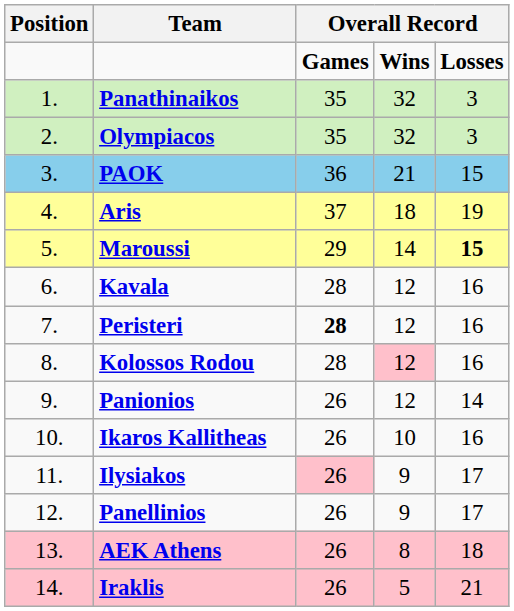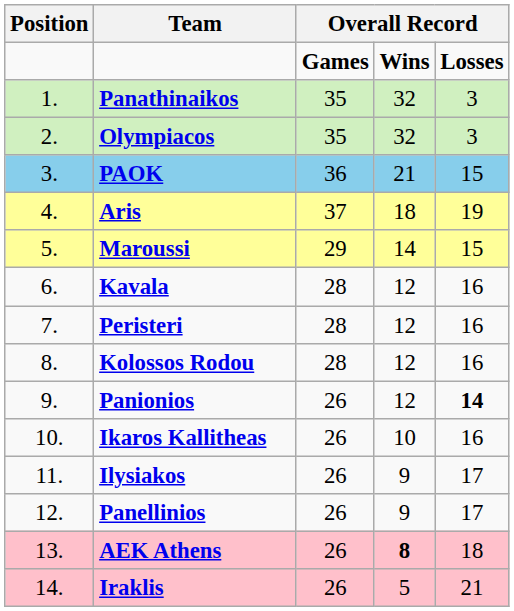(472, 249) bold -> (472, 249) normal
(335, 324) bold -> (335, 324) normal
(405, 361) pink background -> (405, 361) no background
(472, 399) normal -> (472, 399) bold
(335, 474) pink background -> (335, 474) no background
(405, 549) normal -> (405, 549) bold
